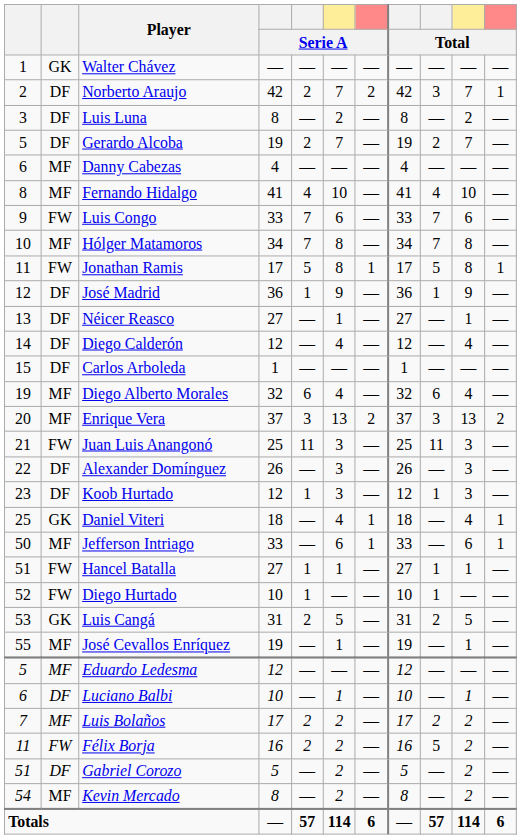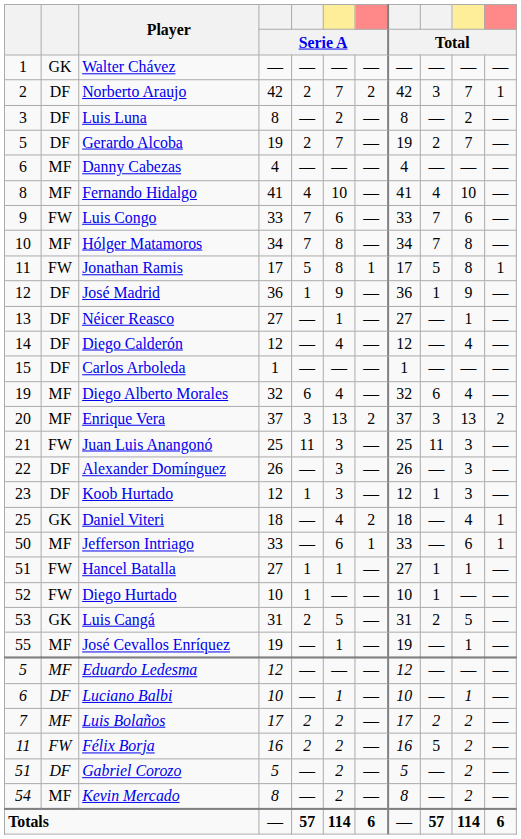(371, 519) 1 -> (371, 519) 2
